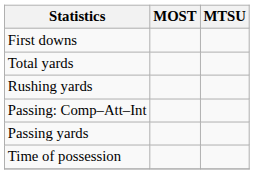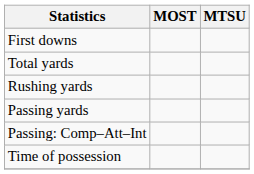rows swapped: (48, 133) <-> (77, 110)
